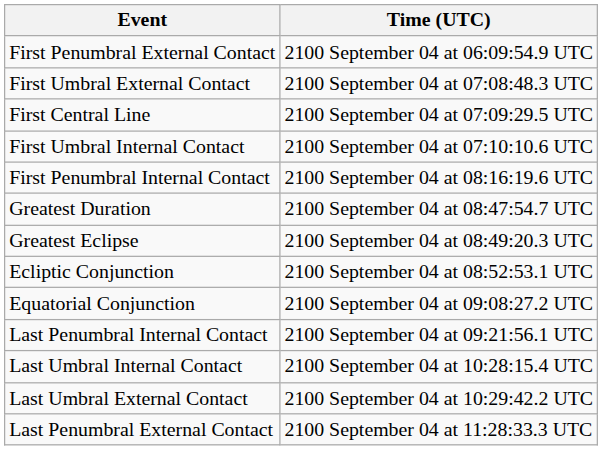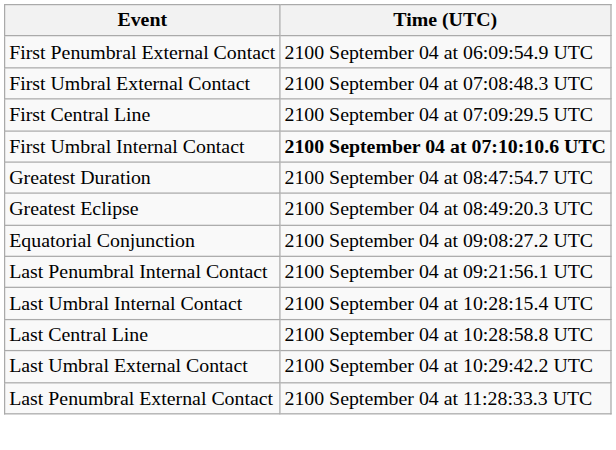(439, 146) normal -> (445, 146) bold
- row: (140, 177)
- row: (92, 271)
+ row: (79, 334)
